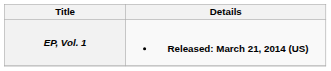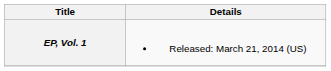(226, 48) bold -> (226, 48) normal
